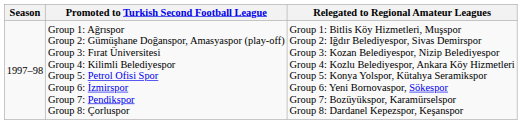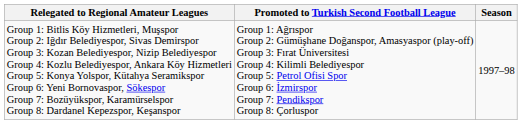columns swapped: (25, 12) <-> (402, 12)
